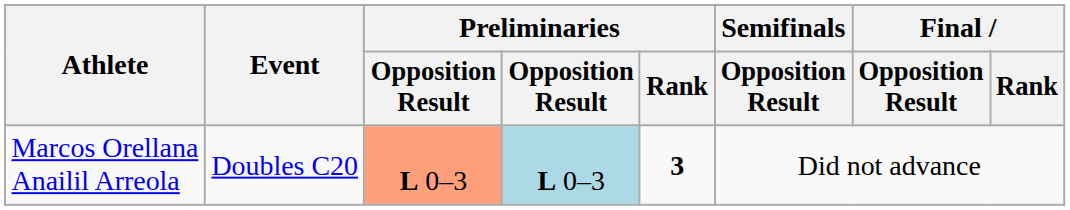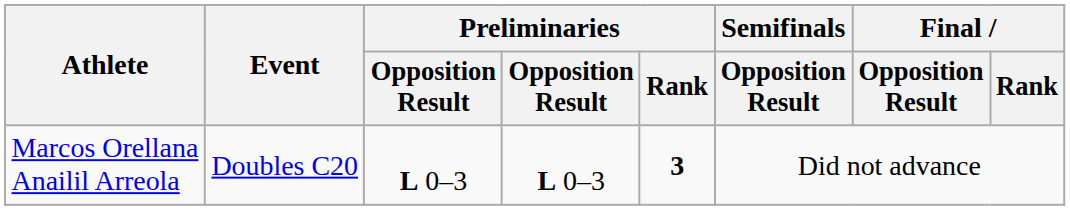(433, 181) lightsalmon background -> (433, 181) no background
(571, 181) lightblue background -> (571, 181) no background
